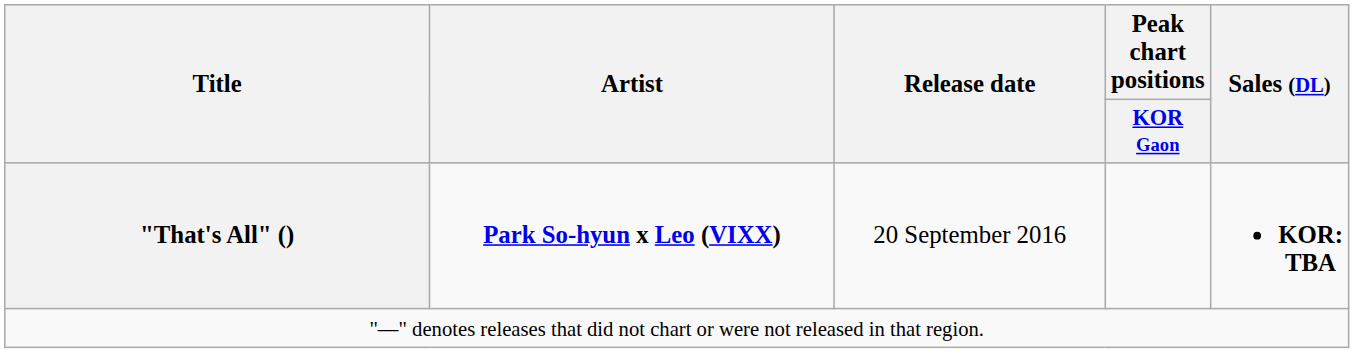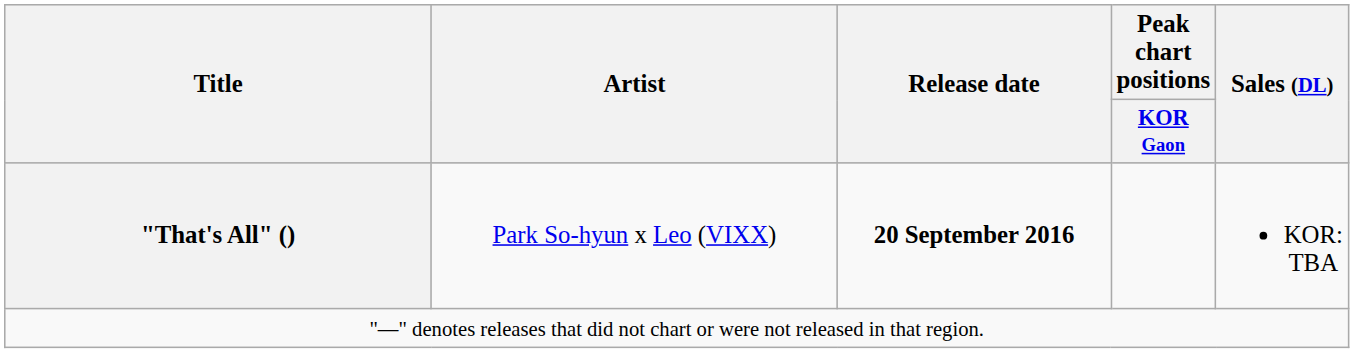(632, 235) bold -> (634, 235) normal
(970, 235) normal -> (974, 235) bold
(1280, 249) bold -> (1282, 249) normal
